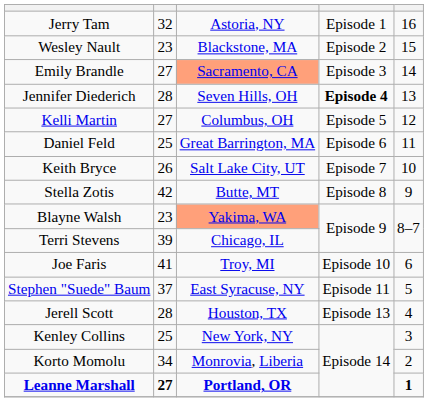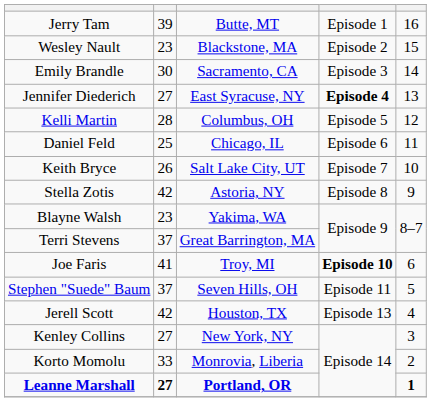(165, 23) 32 -> (165, 23) 39
(247, 23) Astoria, NY -> (247, 23) Butte, MT
(165, 71) 27 -> (165, 71) 30
(247, 71) lightsalmon background -> (247, 71) no background
(165, 95) 28 -> (165, 95) 27
(247, 95) Seven Hills, OH -> (247, 95) East Syracuse, NY
(165, 119) 27 -> (165, 119) 28
(247, 144) Great Barrington, MA -> (247, 144) Chicago, IL
(247, 192) Butte, MT -> (247, 192) Astoria, NY
(247, 216) lightsalmon background -> (247, 216) no background
(165, 240) 39 -> (165, 240) 37
(247, 240) Chicago, IL -> (247, 240) Great Barrington, MA
(356, 264) normal -> (357, 264) bold
(247, 288) East Syracuse, NY -> (247, 288) Seven Hills, OH
(165, 312) 28 -> (165, 312) 42
(165, 336) 25 -> (165, 336) 27
(165, 361) 34 -> (165, 361) 33
